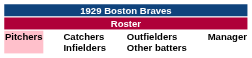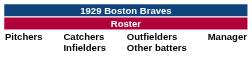(24, 37) pink background -> (24, 37) no background
